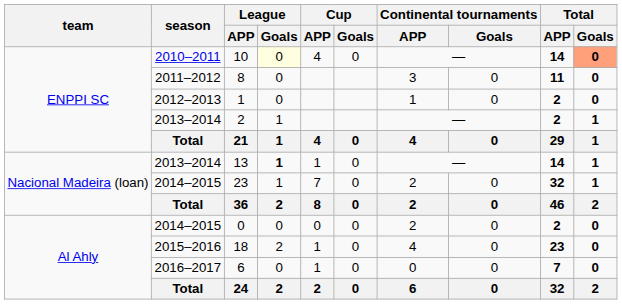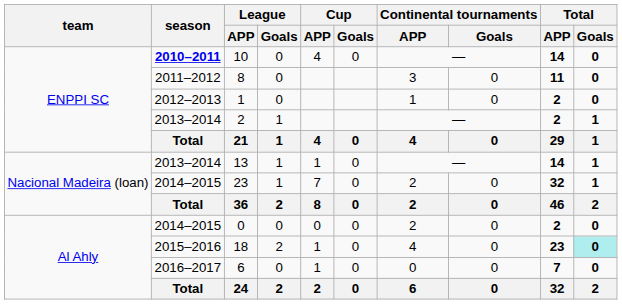(188, 57) normal -> (188, 57) bold
(279, 57) lightyellow background -> (279, 57) no background
(595, 57) lightsalmon background -> (595, 57) no background
(279, 162) bold -> (279, 162) normal
(595, 246) no background -> (595, 246) paleturquoise background
